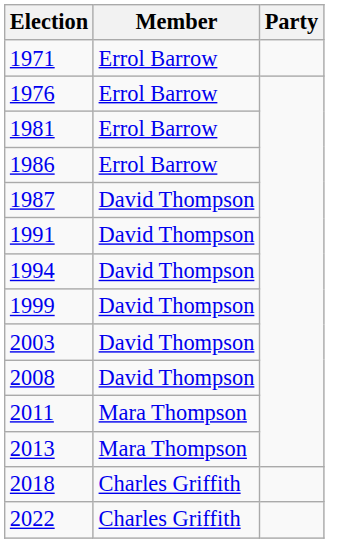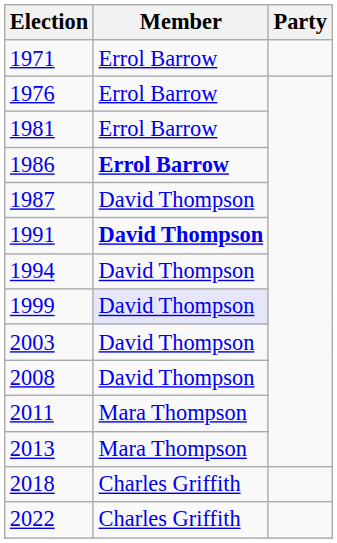(158, 164) normal -> (164, 164) bold
(176, 235) normal -> (181, 235) bold
(176, 306) no background -> (176, 306) lavender background
